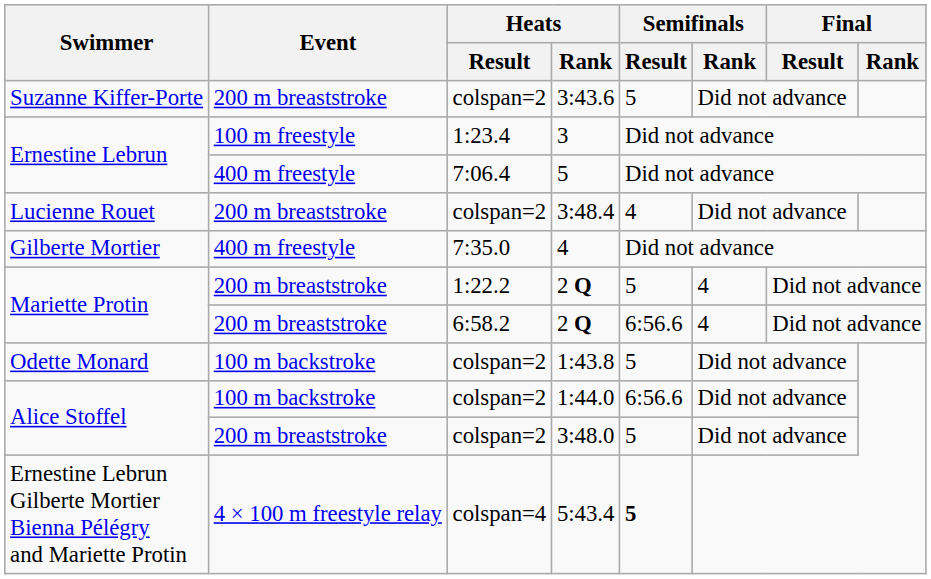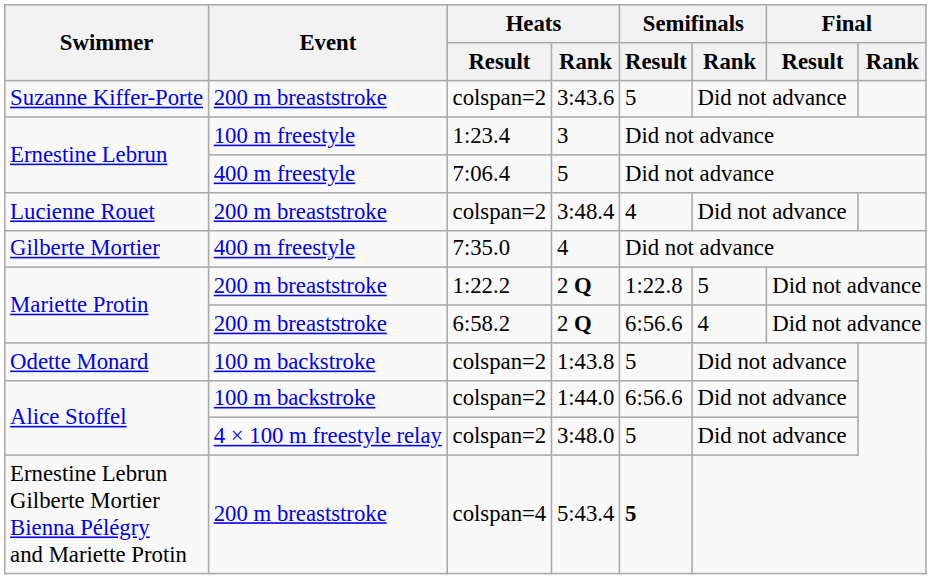(631, 286) 5 -> (654, 286) 1:22.8
(703, 286) 4 -> (703, 286) 5
(300, 436) 200 m breaststroke -> (328, 436) 4 × 100 m freestyle relay
(328, 514) 4 × 100 m freestyle relay -> (300, 514) 200 m breaststroke
